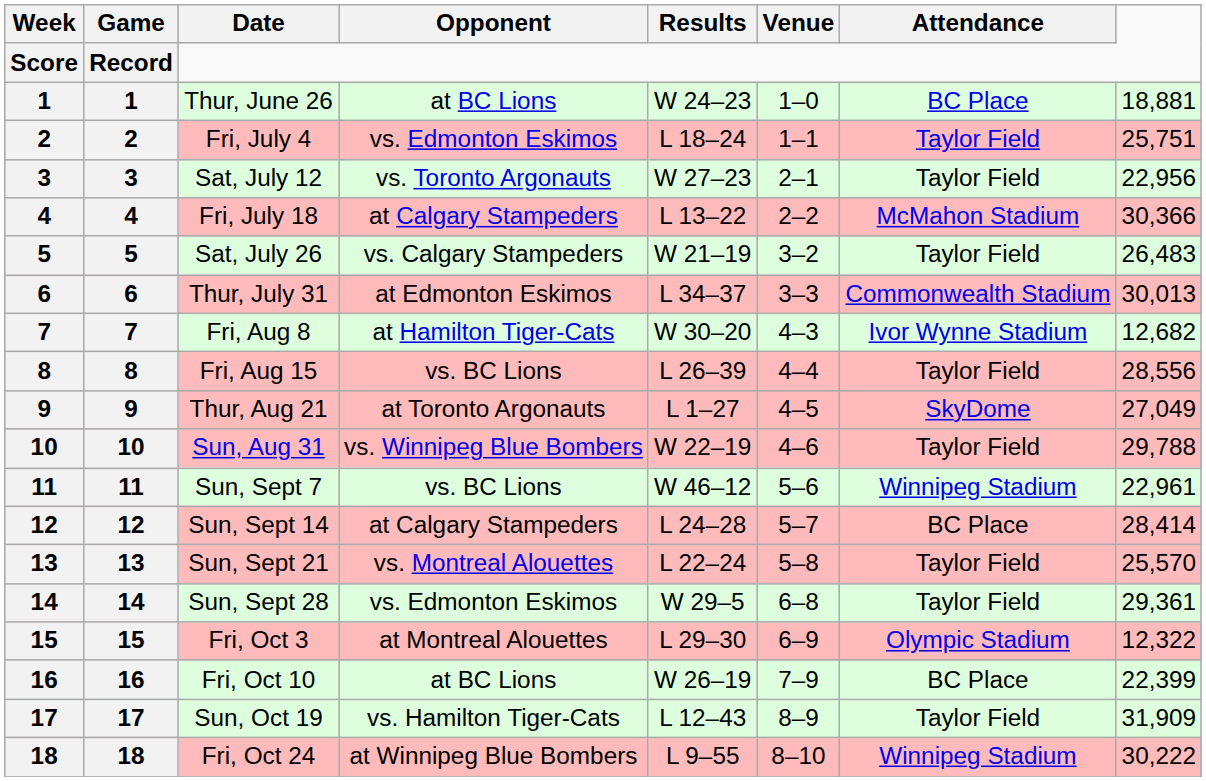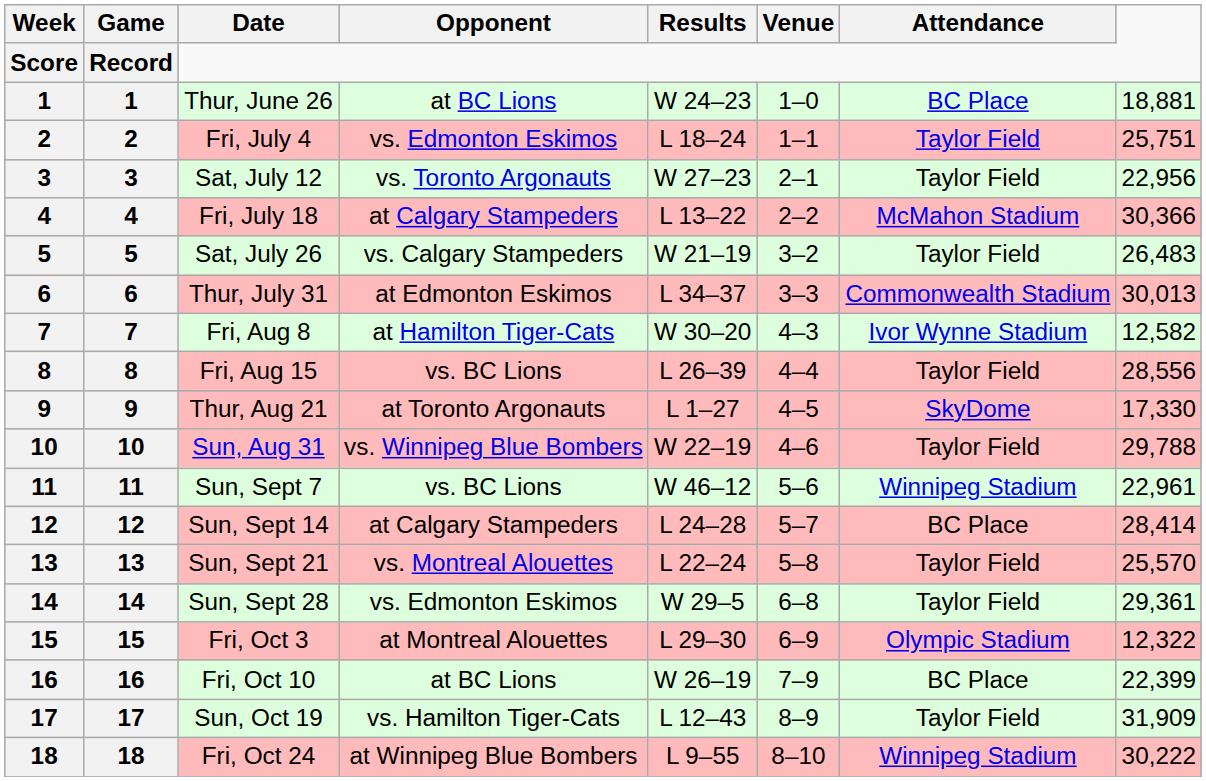(1159, 332) 12,682 -> (1159, 332) 12,582
(1159, 409) 27,049 -> (1159, 409) 17,330
